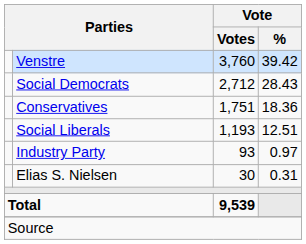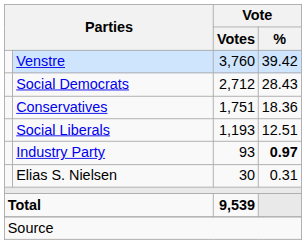(284, 152) normal -> (284, 152) bold
